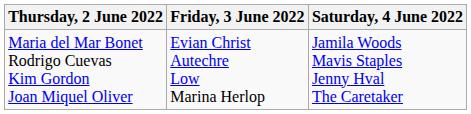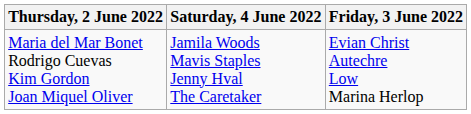columns swapped: (237, 17) <-> (387, 17)
